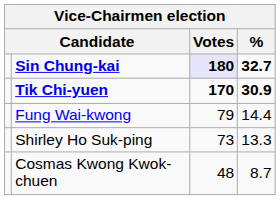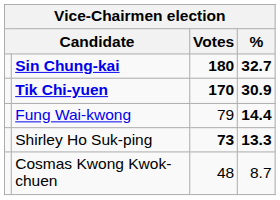(221, 66) lavender background -> (221, 66) no background
(256, 115) normal -> (256, 115) bold
(226, 139) normal -> (226, 139) bold
(256, 139) normal -> (256, 139) bold
